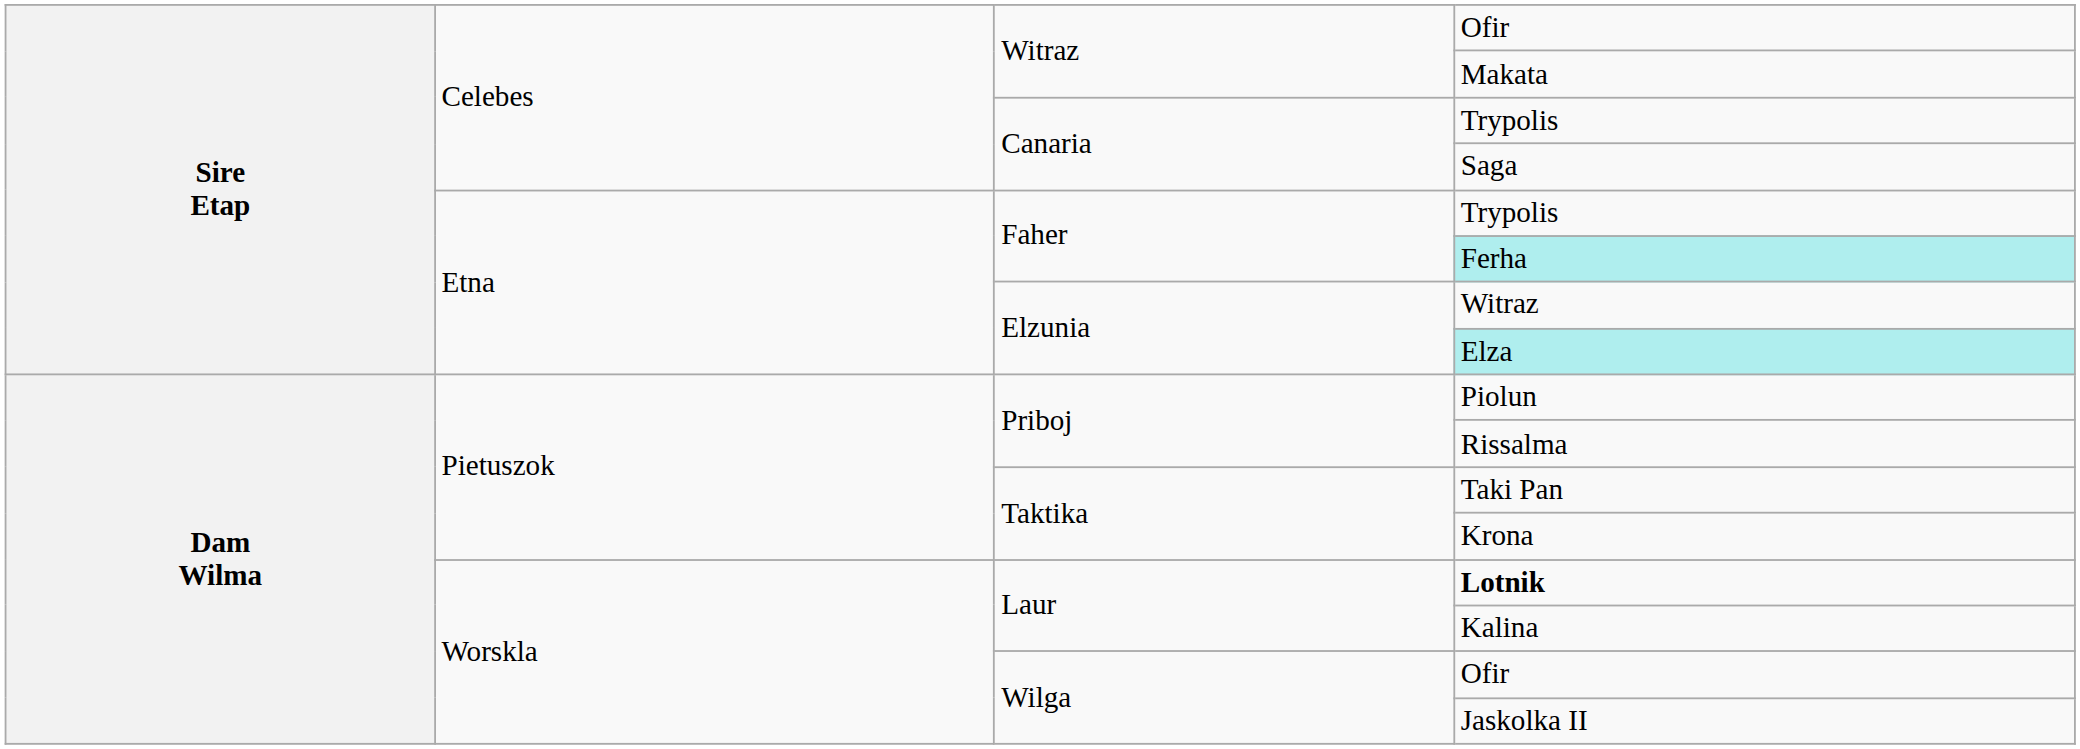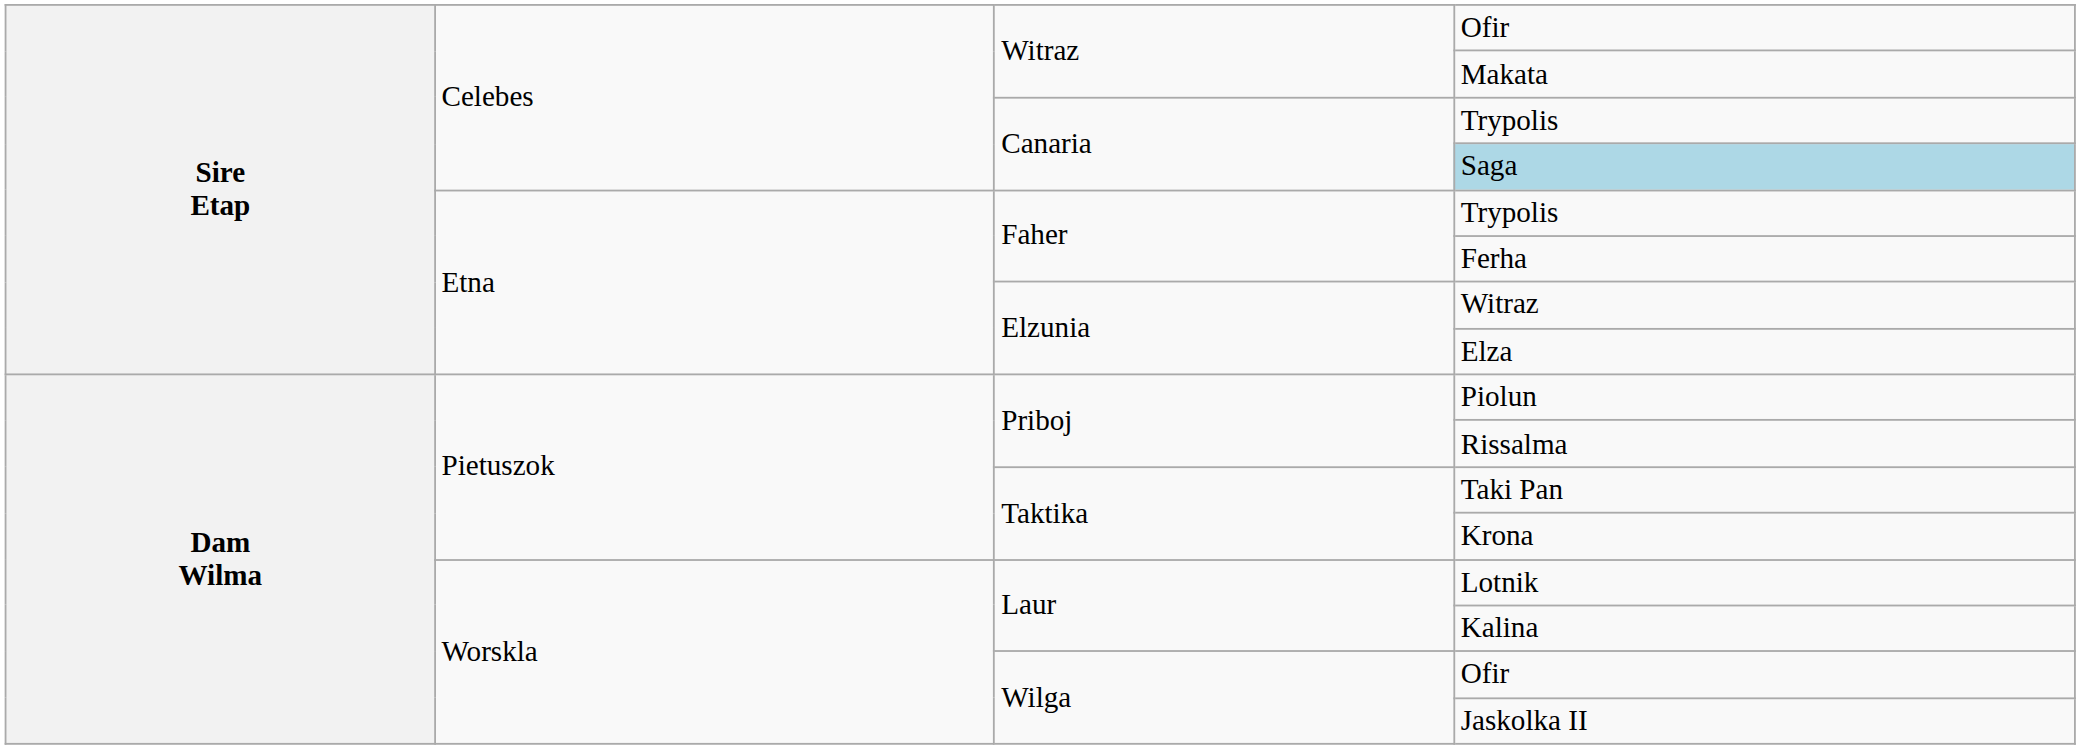(1489, 166) no background -> (1489, 166) lightblue background
(1494, 258) paleturquoise background -> (1494, 258) no background
(1487, 350) paleturquoise background -> (1487, 350) no background
(1503, 581) bold -> (1500, 581) normal
